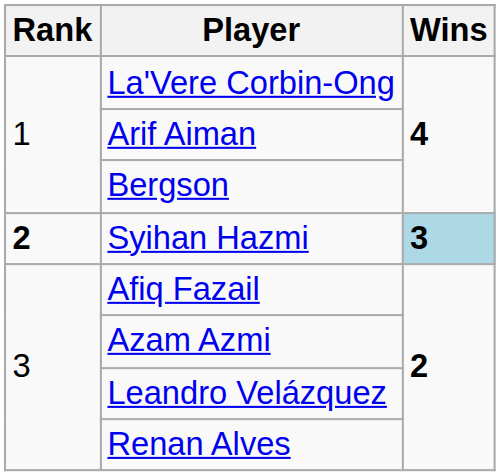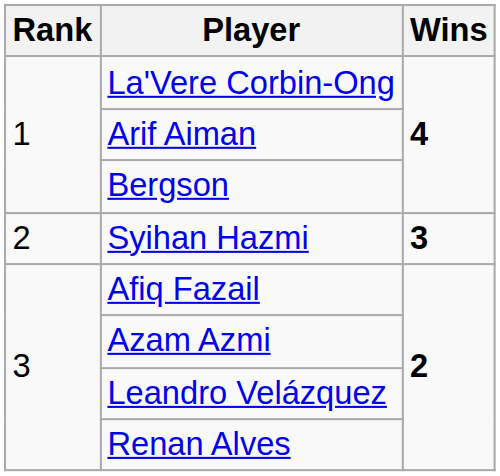(22, 237) bold -> (22, 237) normal
(419, 237) lightblue background -> (419, 237) no background
